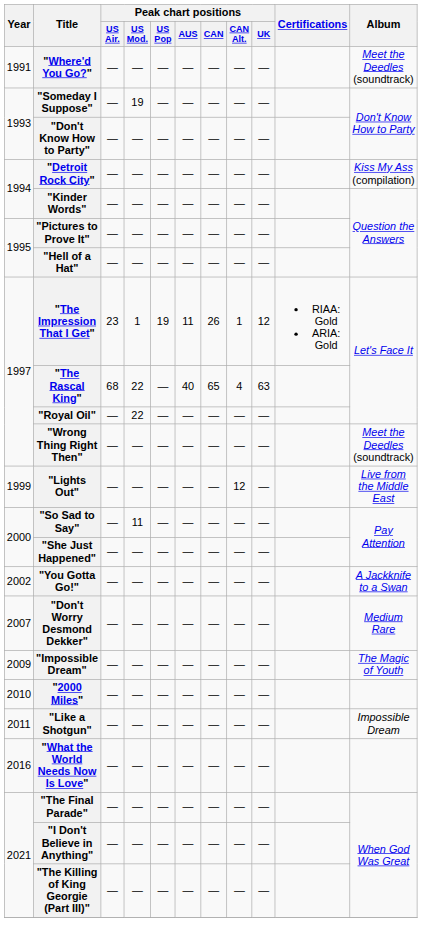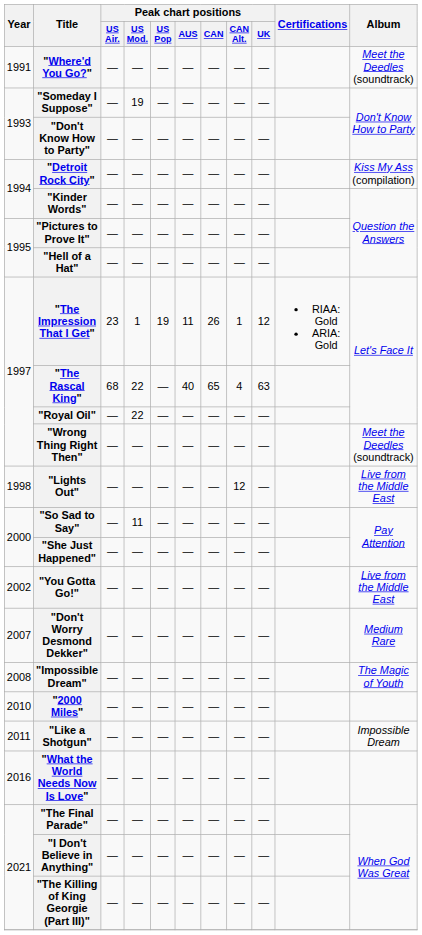(19, 486) 1999 -> (19, 486) 1998
(383, 581) A Jackknife to a Swan -> (383, 587) Live from the Middle East
(19, 665) 2009 -> (19, 677) 2008
